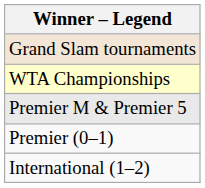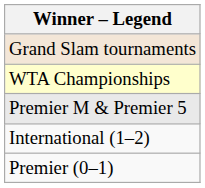(61, 138) Premier (0–1) -> (79, 138) International (1–2)
(79, 167) International (1–2) -> (61, 167) Premier (0–1)
